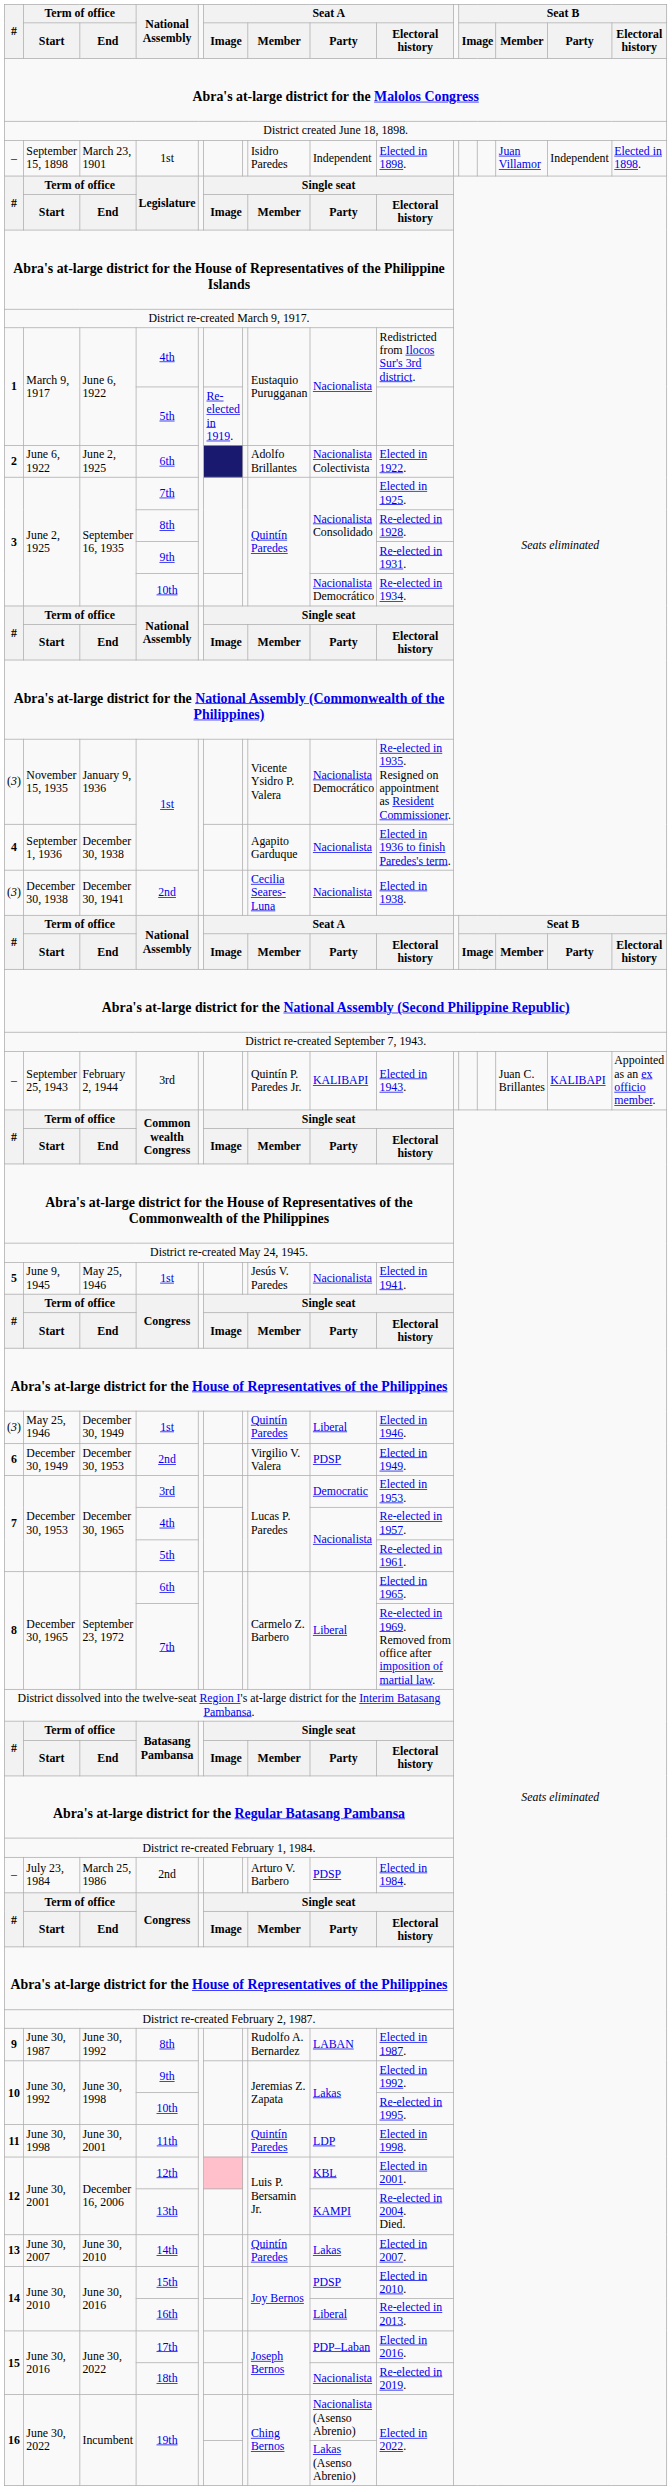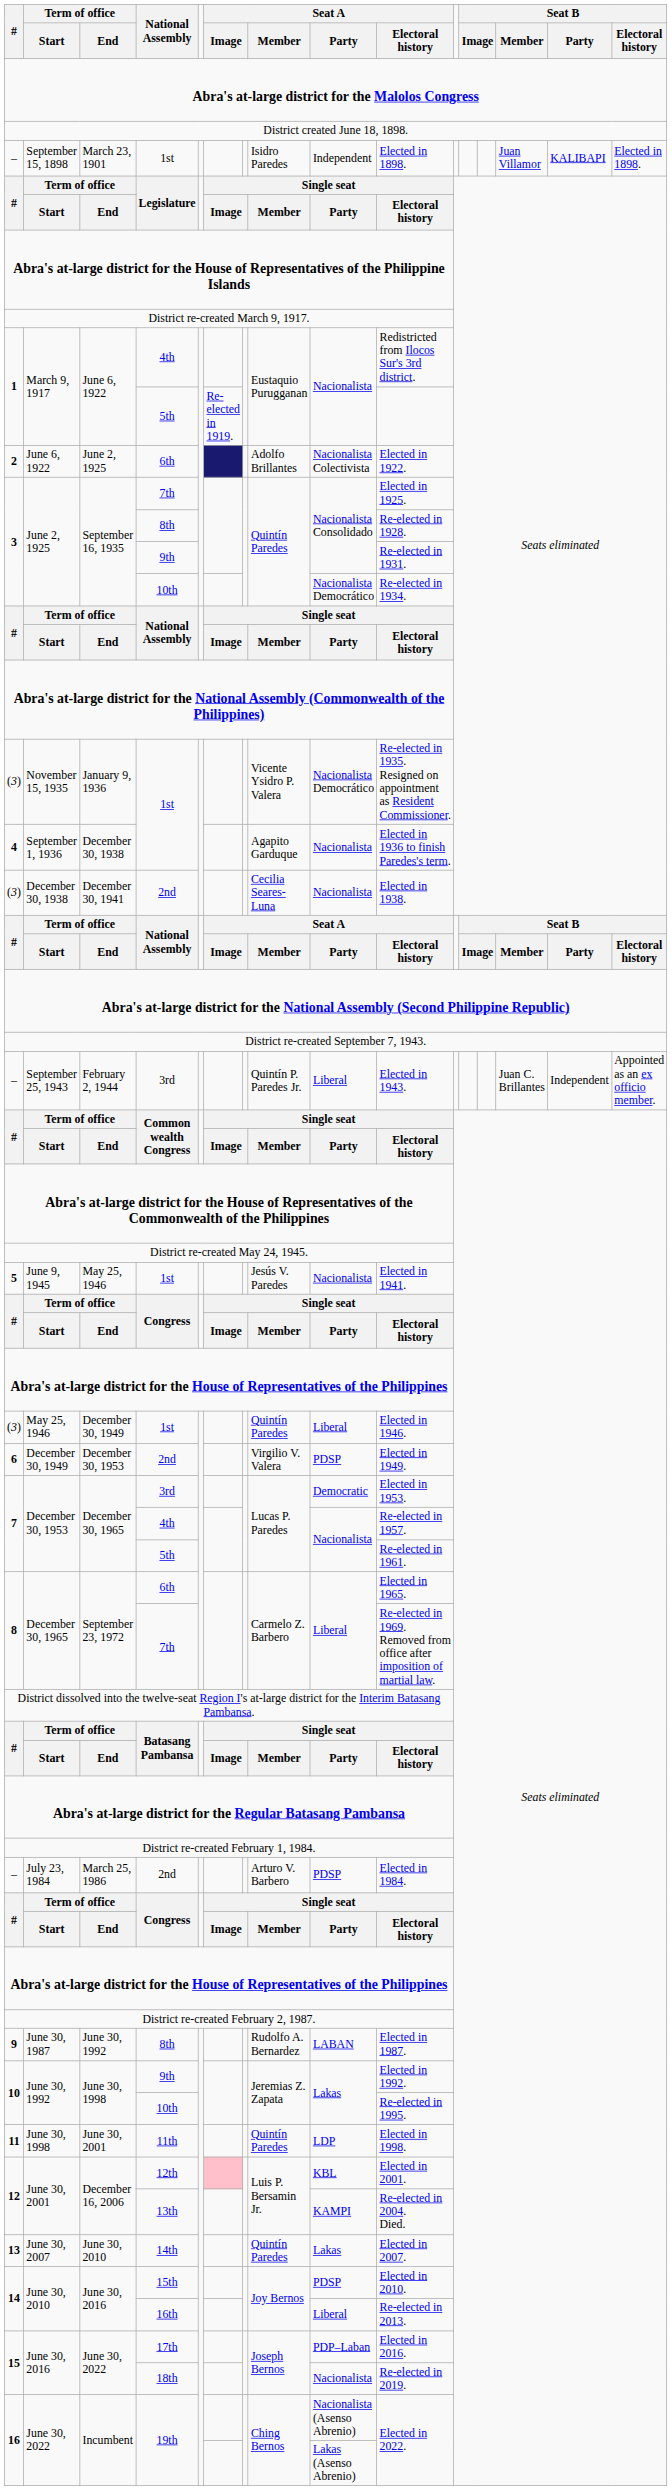(580, 158) Independent -> (578, 158) KALIBAPI
(341, 1080) KALIBAPI -> (330, 1080) Liberal
(578, 1080) KALIBAPI -> (580, 1080) Independent
